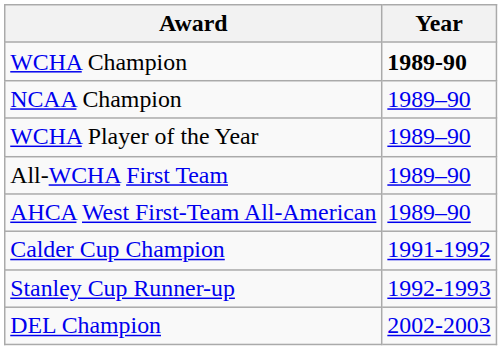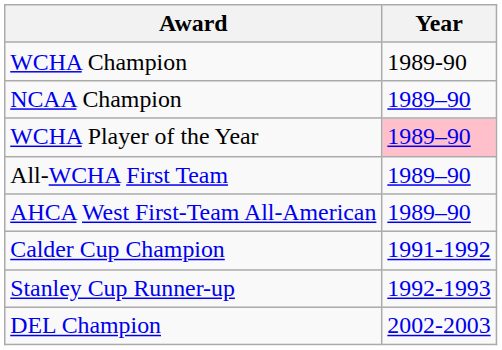(427, 61) bold -> (427, 61) normal
(429, 136) no background -> (429, 136) pink background
